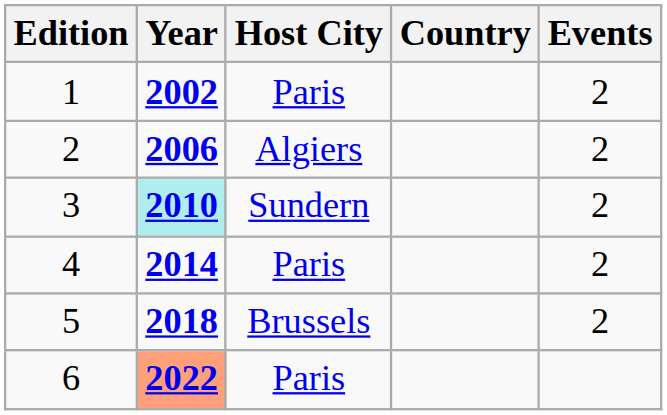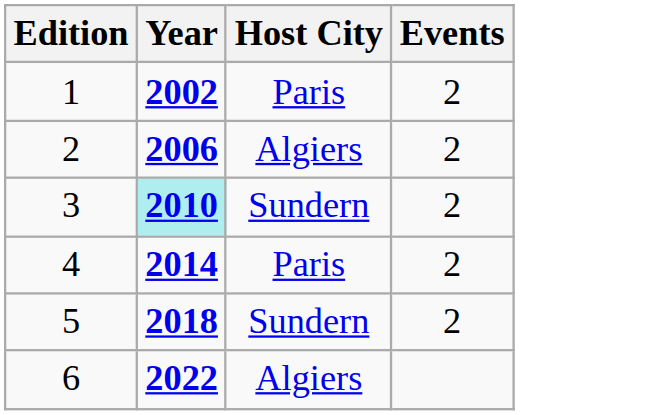- column: (465, 33)
(309, 321) Brussels -> (309, 321) Sundern
(182, 378) lightsalmon background -> (182, 378) no background
(309, 378) Paris -> (309, 378) Algiers
